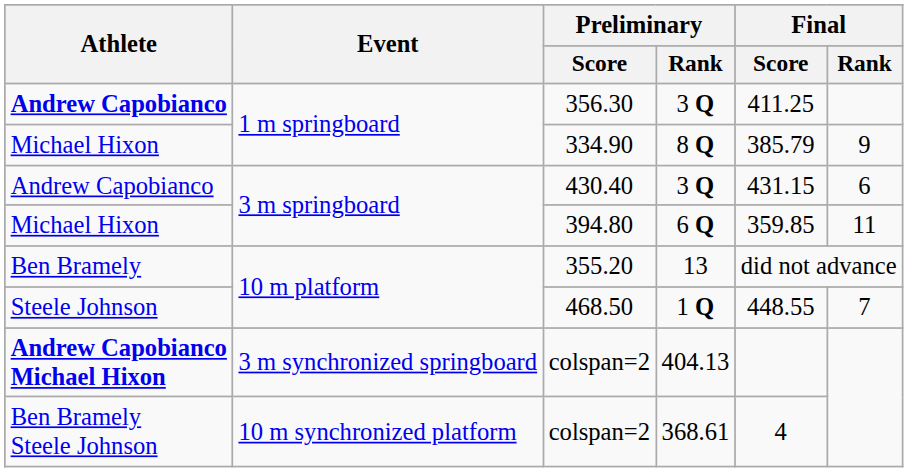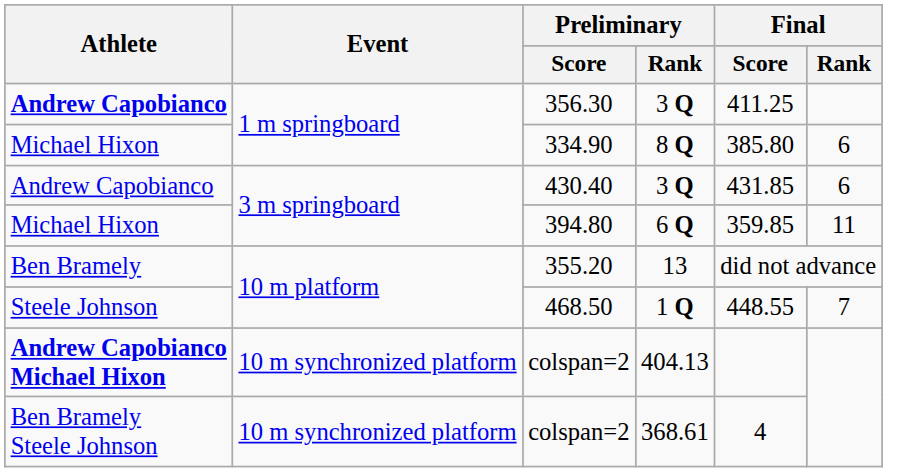(781, 144) 385.79 -> (760, 144) 385.80
(864, 144) 9 -> (844, 144) 6
(781, 185) 431.15 -> (760, 185) 431.85
(388, 362) 3 m synchronized springboard -> (378, 362) 10 m synchronized platform
